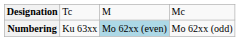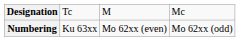(134, 28) lightblue background -> (134, 28) no background
